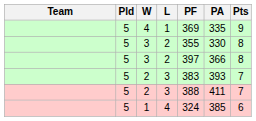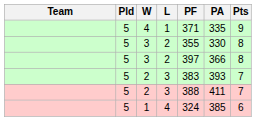(191, 28) 369 -> (191, 28) 371
